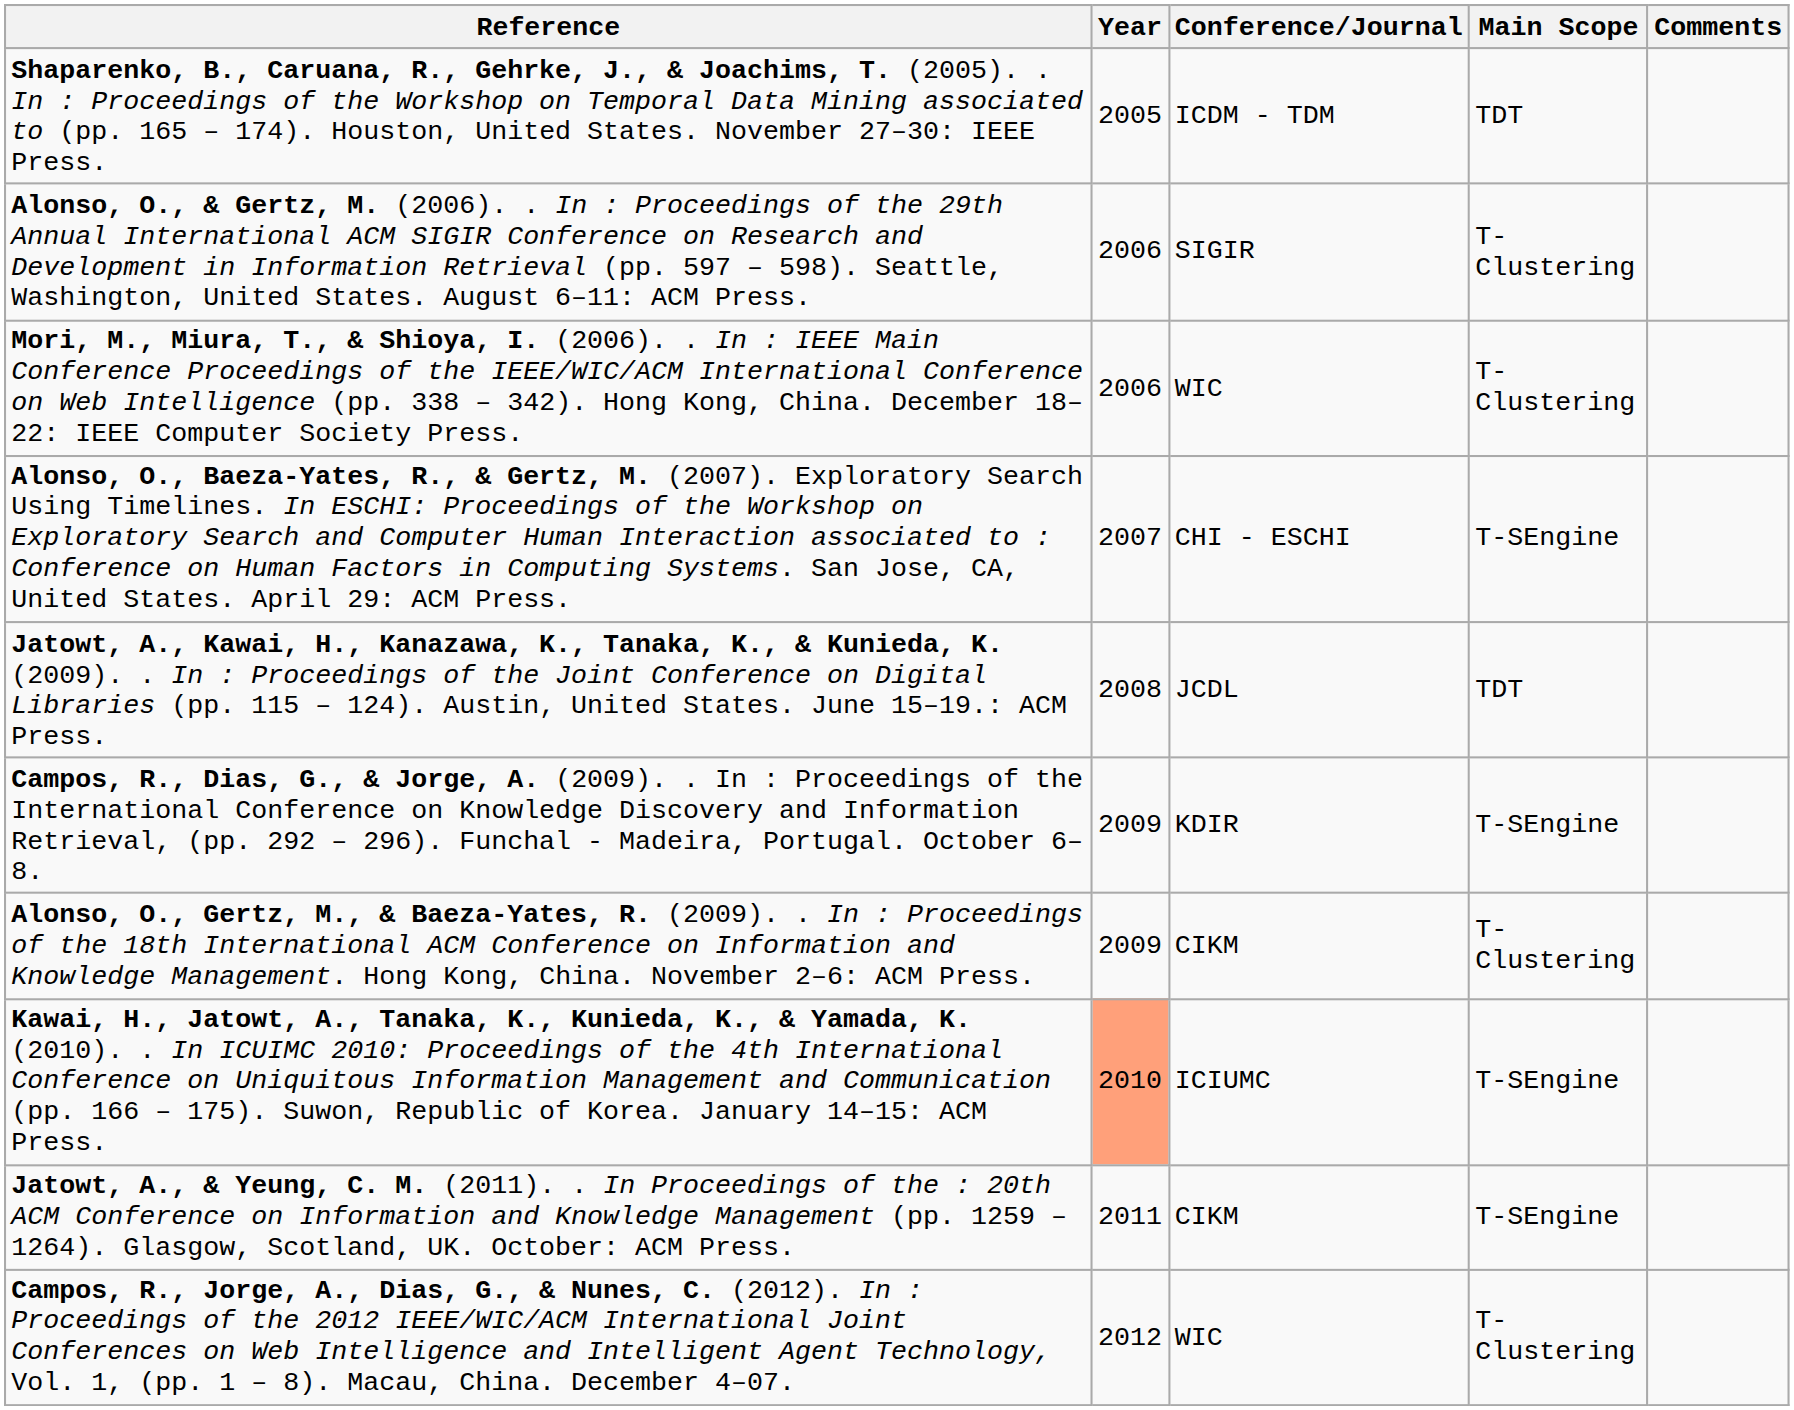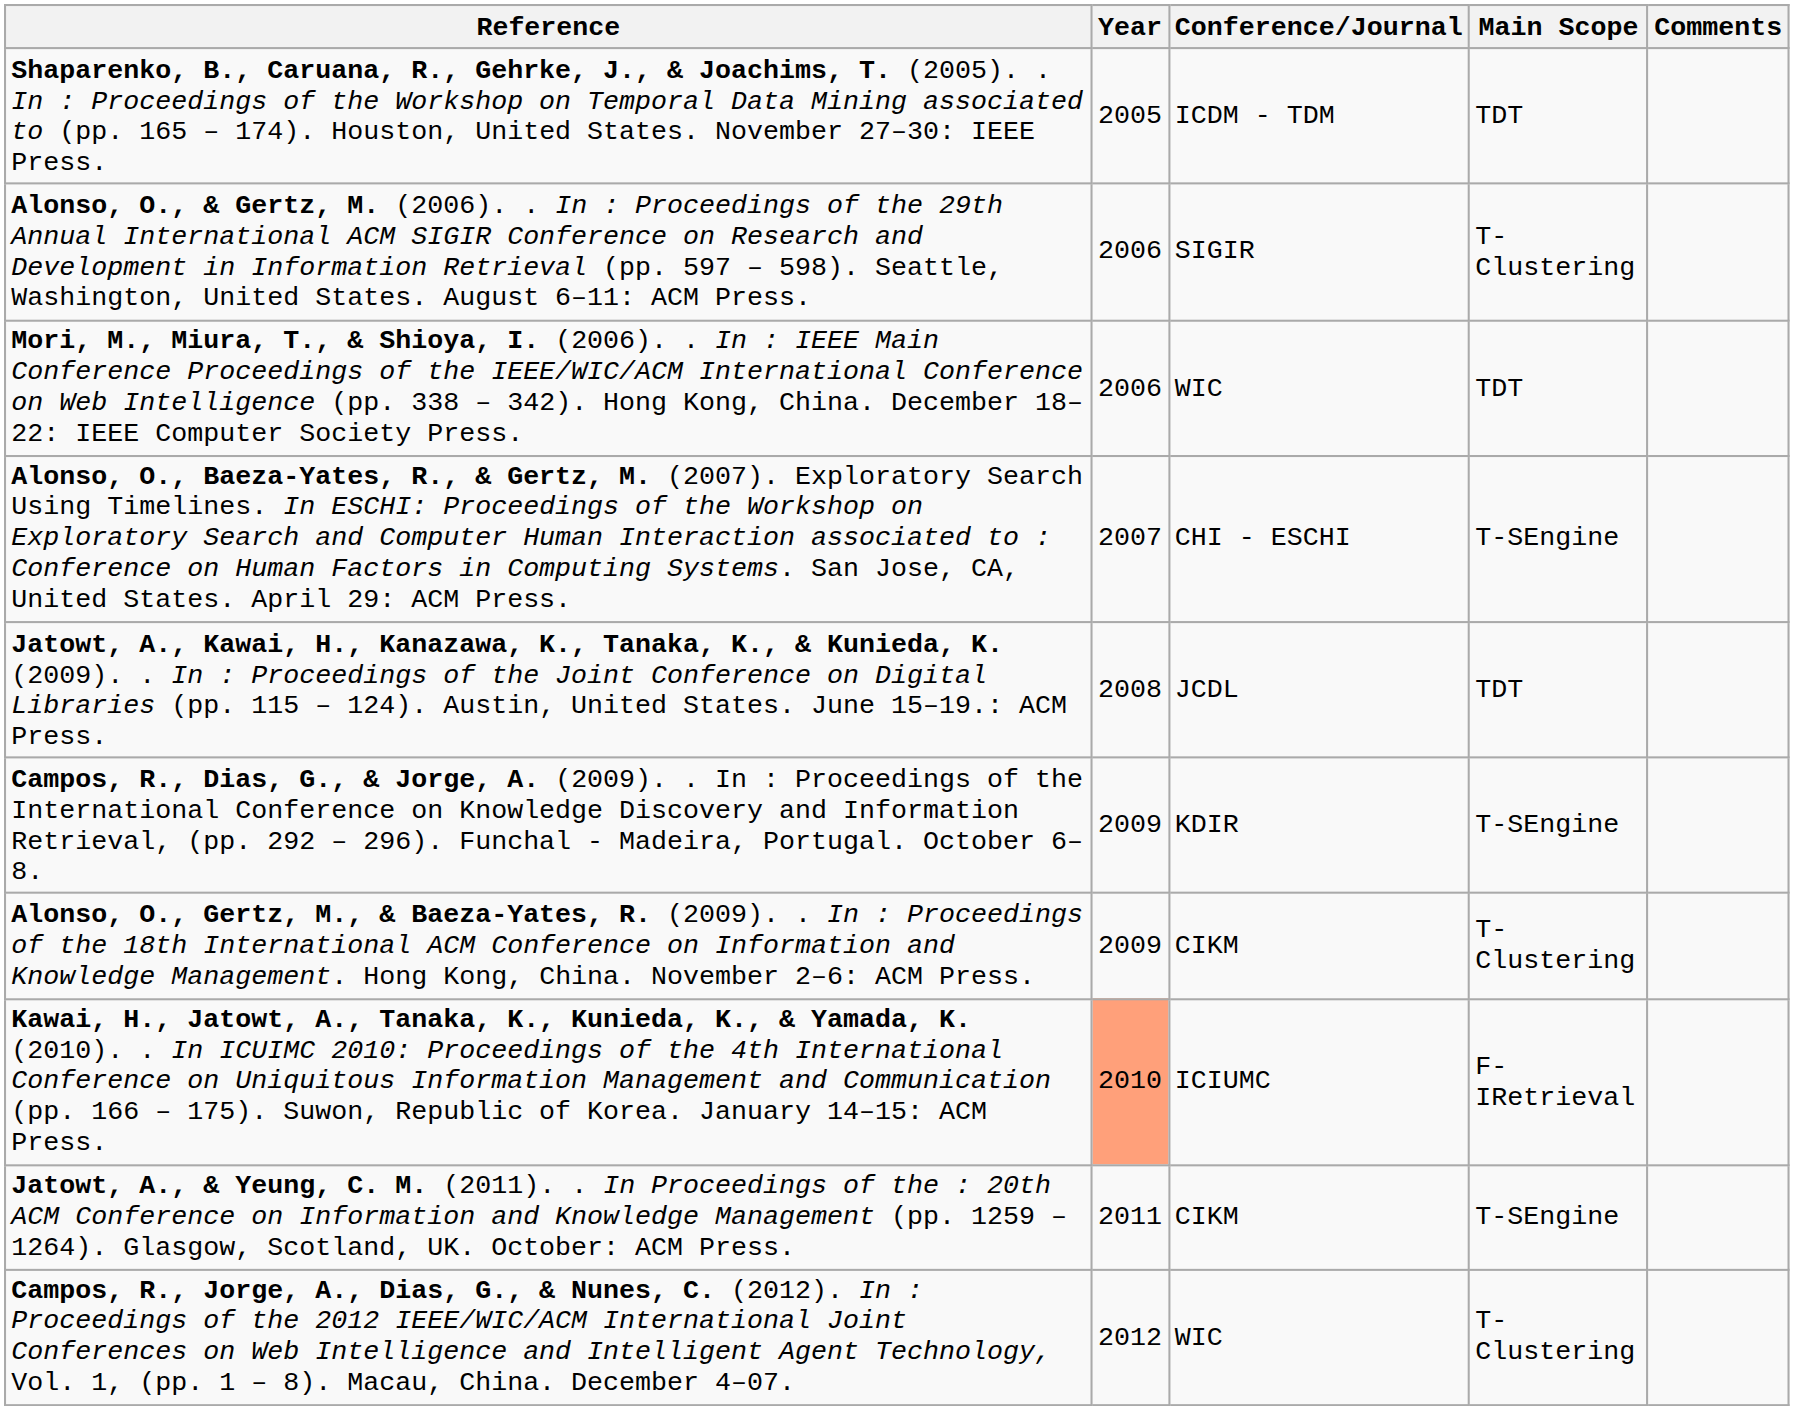(1555, 388) T-Clustering -> (1499, 388) TDT
(1547, 1081) T-SEngine -> (1555, 1081) F-IRetrieval
